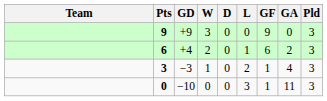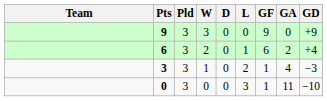columns swapped: (312, 13) <-> (186, 13)
